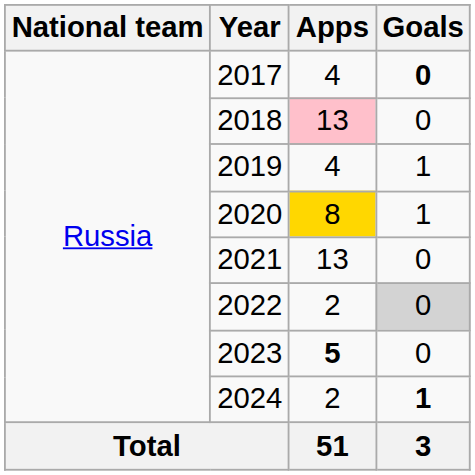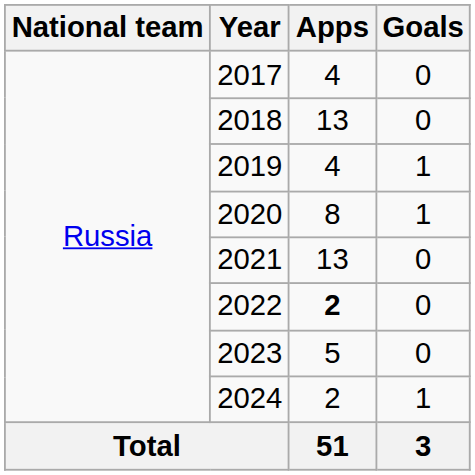(423, 74) bold -> (423, 74) normal
(332, 120) pink background -> (332, 120) no background
(332, 213) gold background -> (332, 213) no background
(332, 306) normal -> (332, 306) bold
(423, 306) lightgrey background -> (423, 306) no background
(332, 352) bold -> (332, 352) normal
(423, 399) bold -> (423, 399) normal
